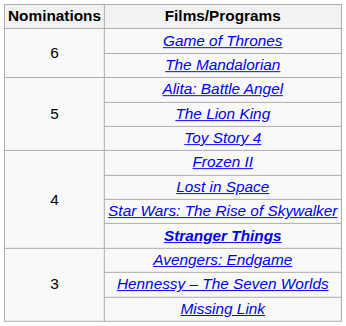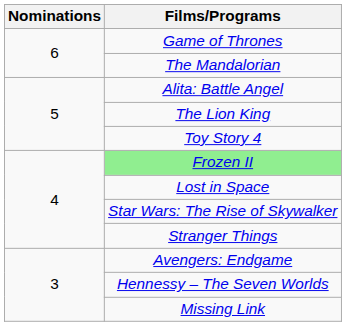(223, 162) no background -> (223, 162) lightgreen background
(223, 235) bold -> (223, 235) normal
